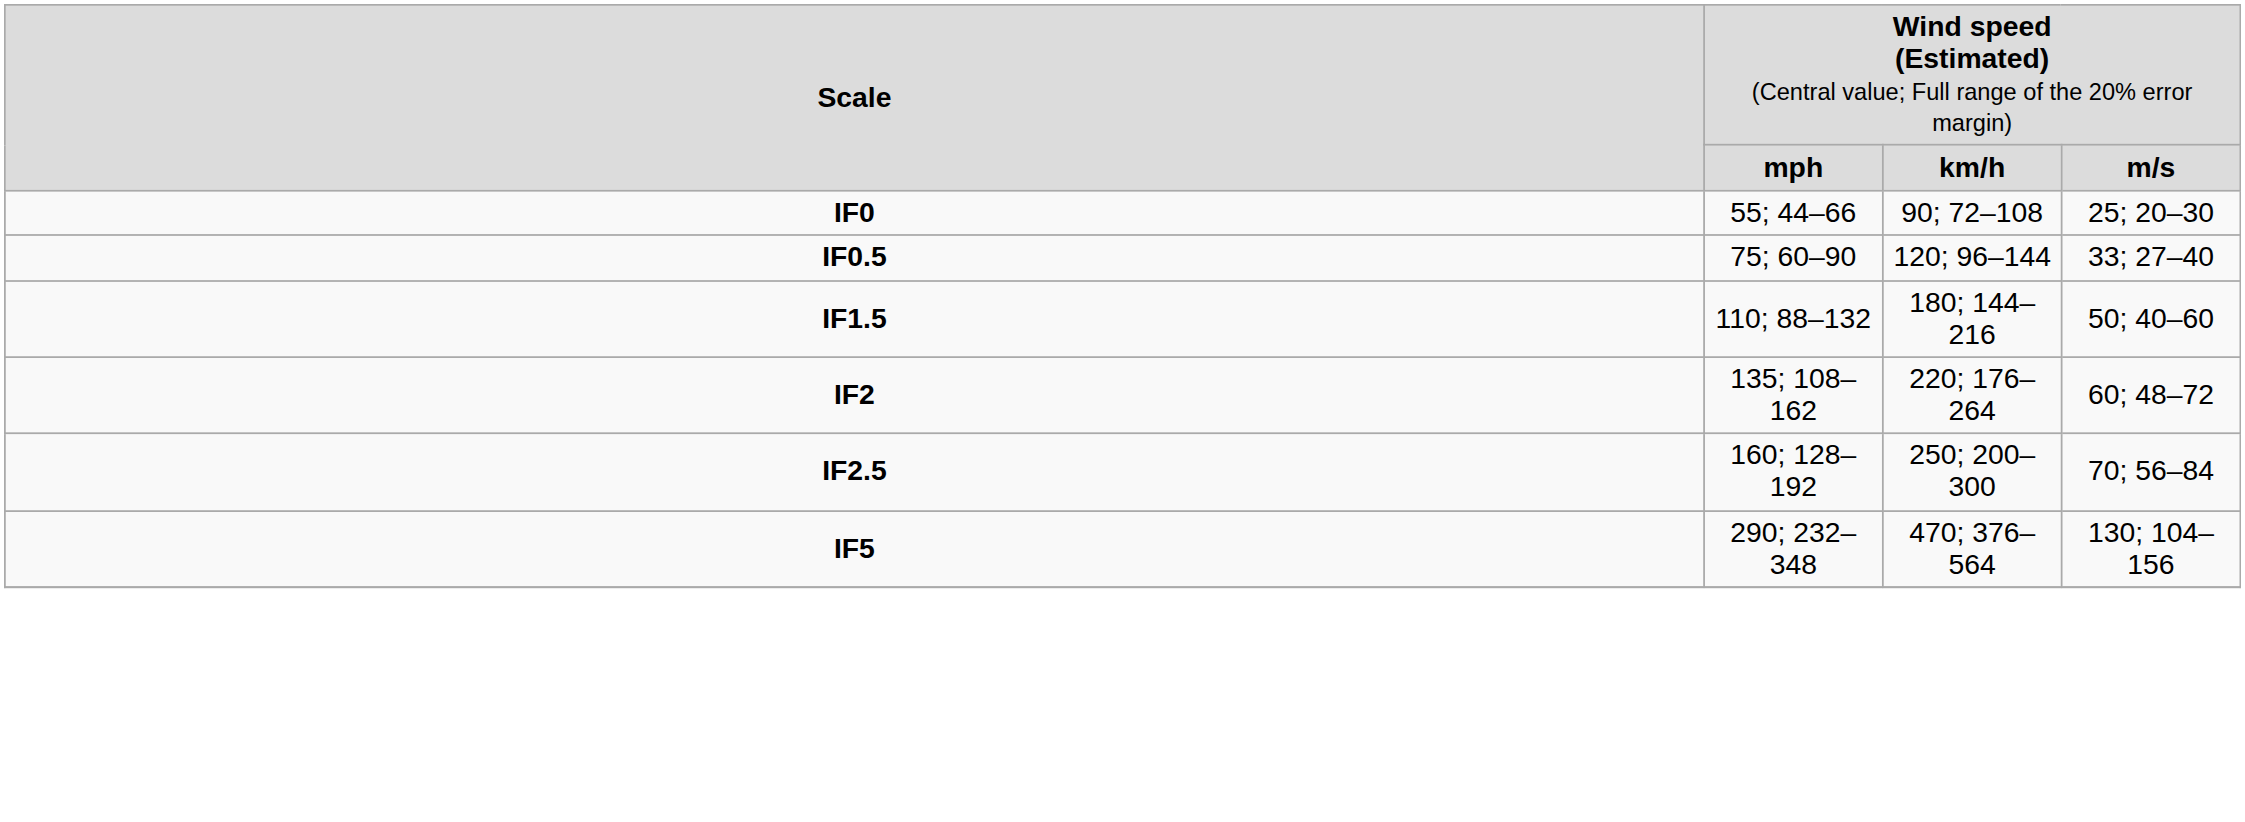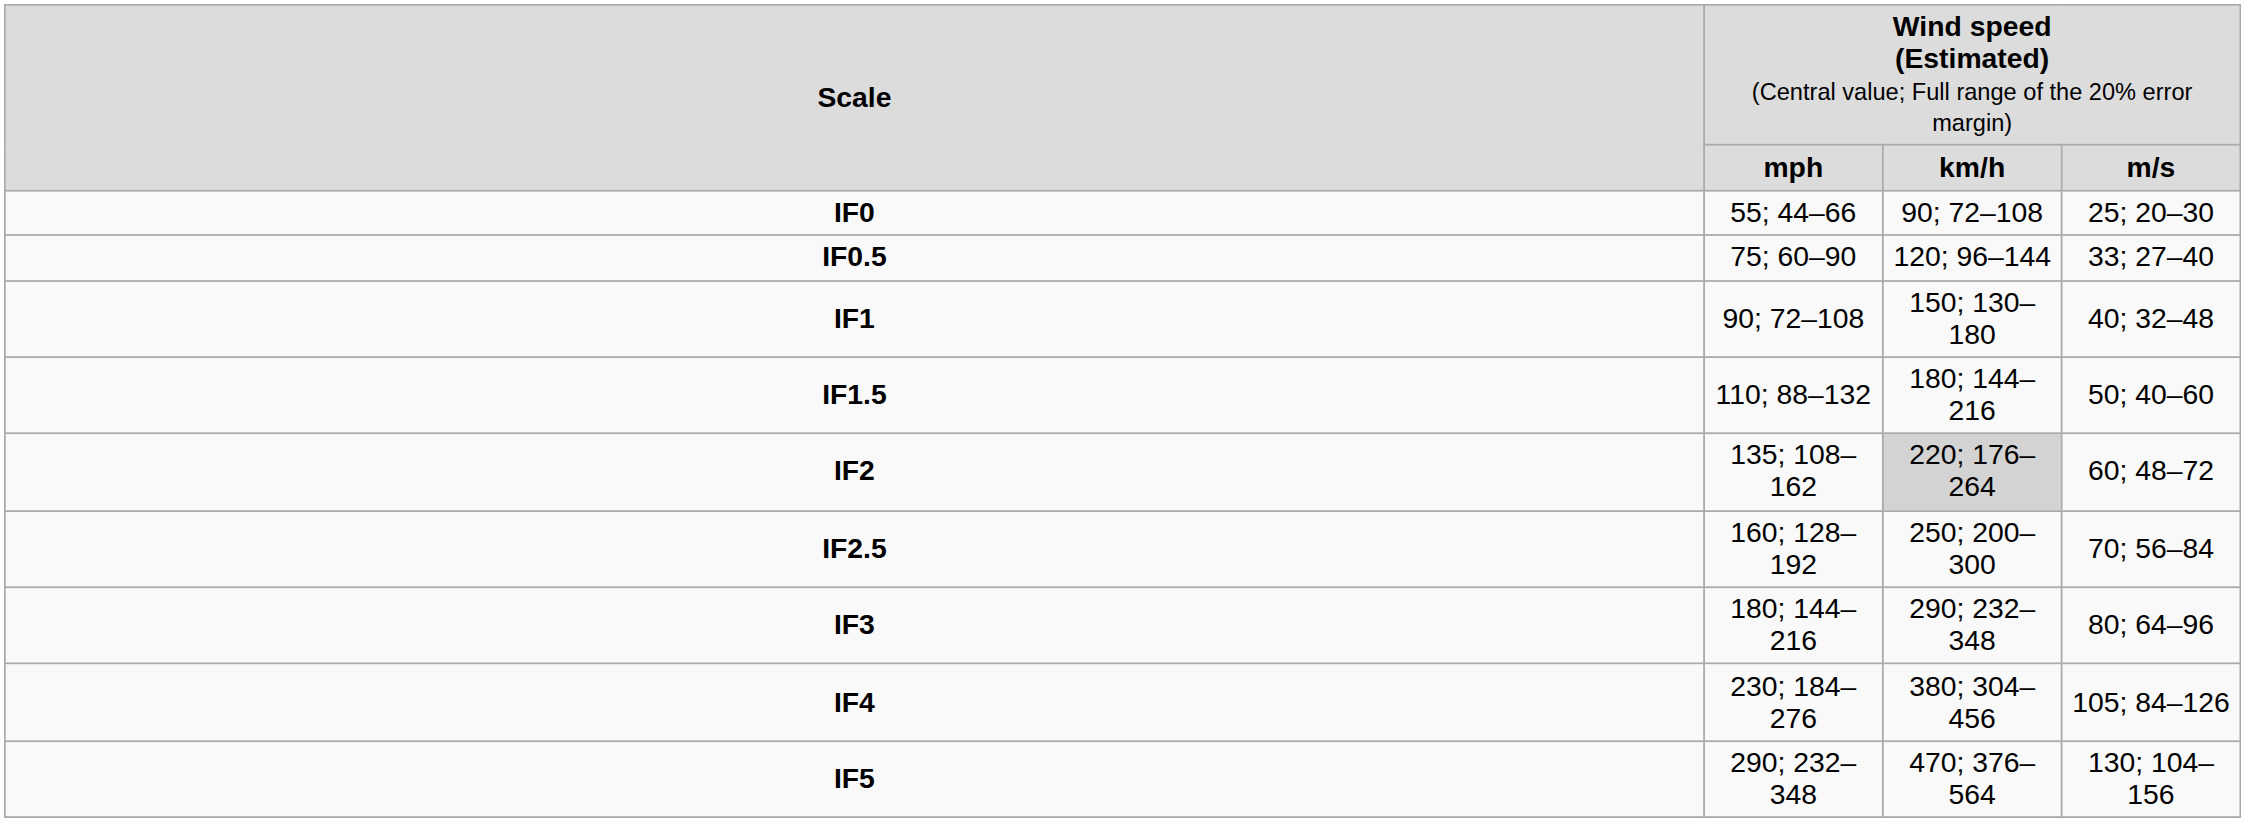+ row: (854, 318)
(1972, 394) no background -> (1972, 471) lightgrey background
+ row: (854, 625)
+ row: (854, 701)
